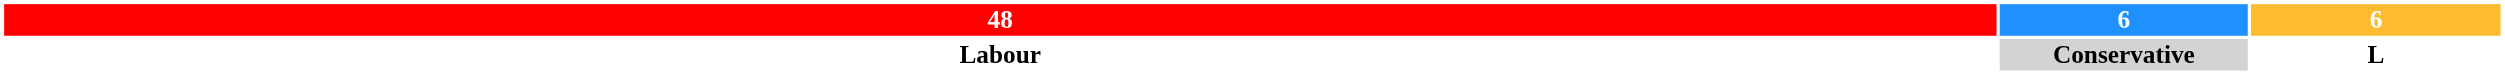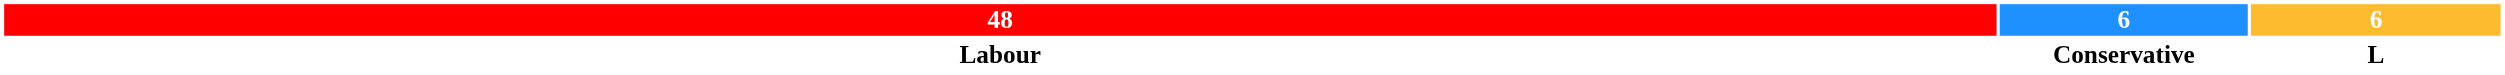(2124, 54) lightgrey background -> (2124, 54) no background
